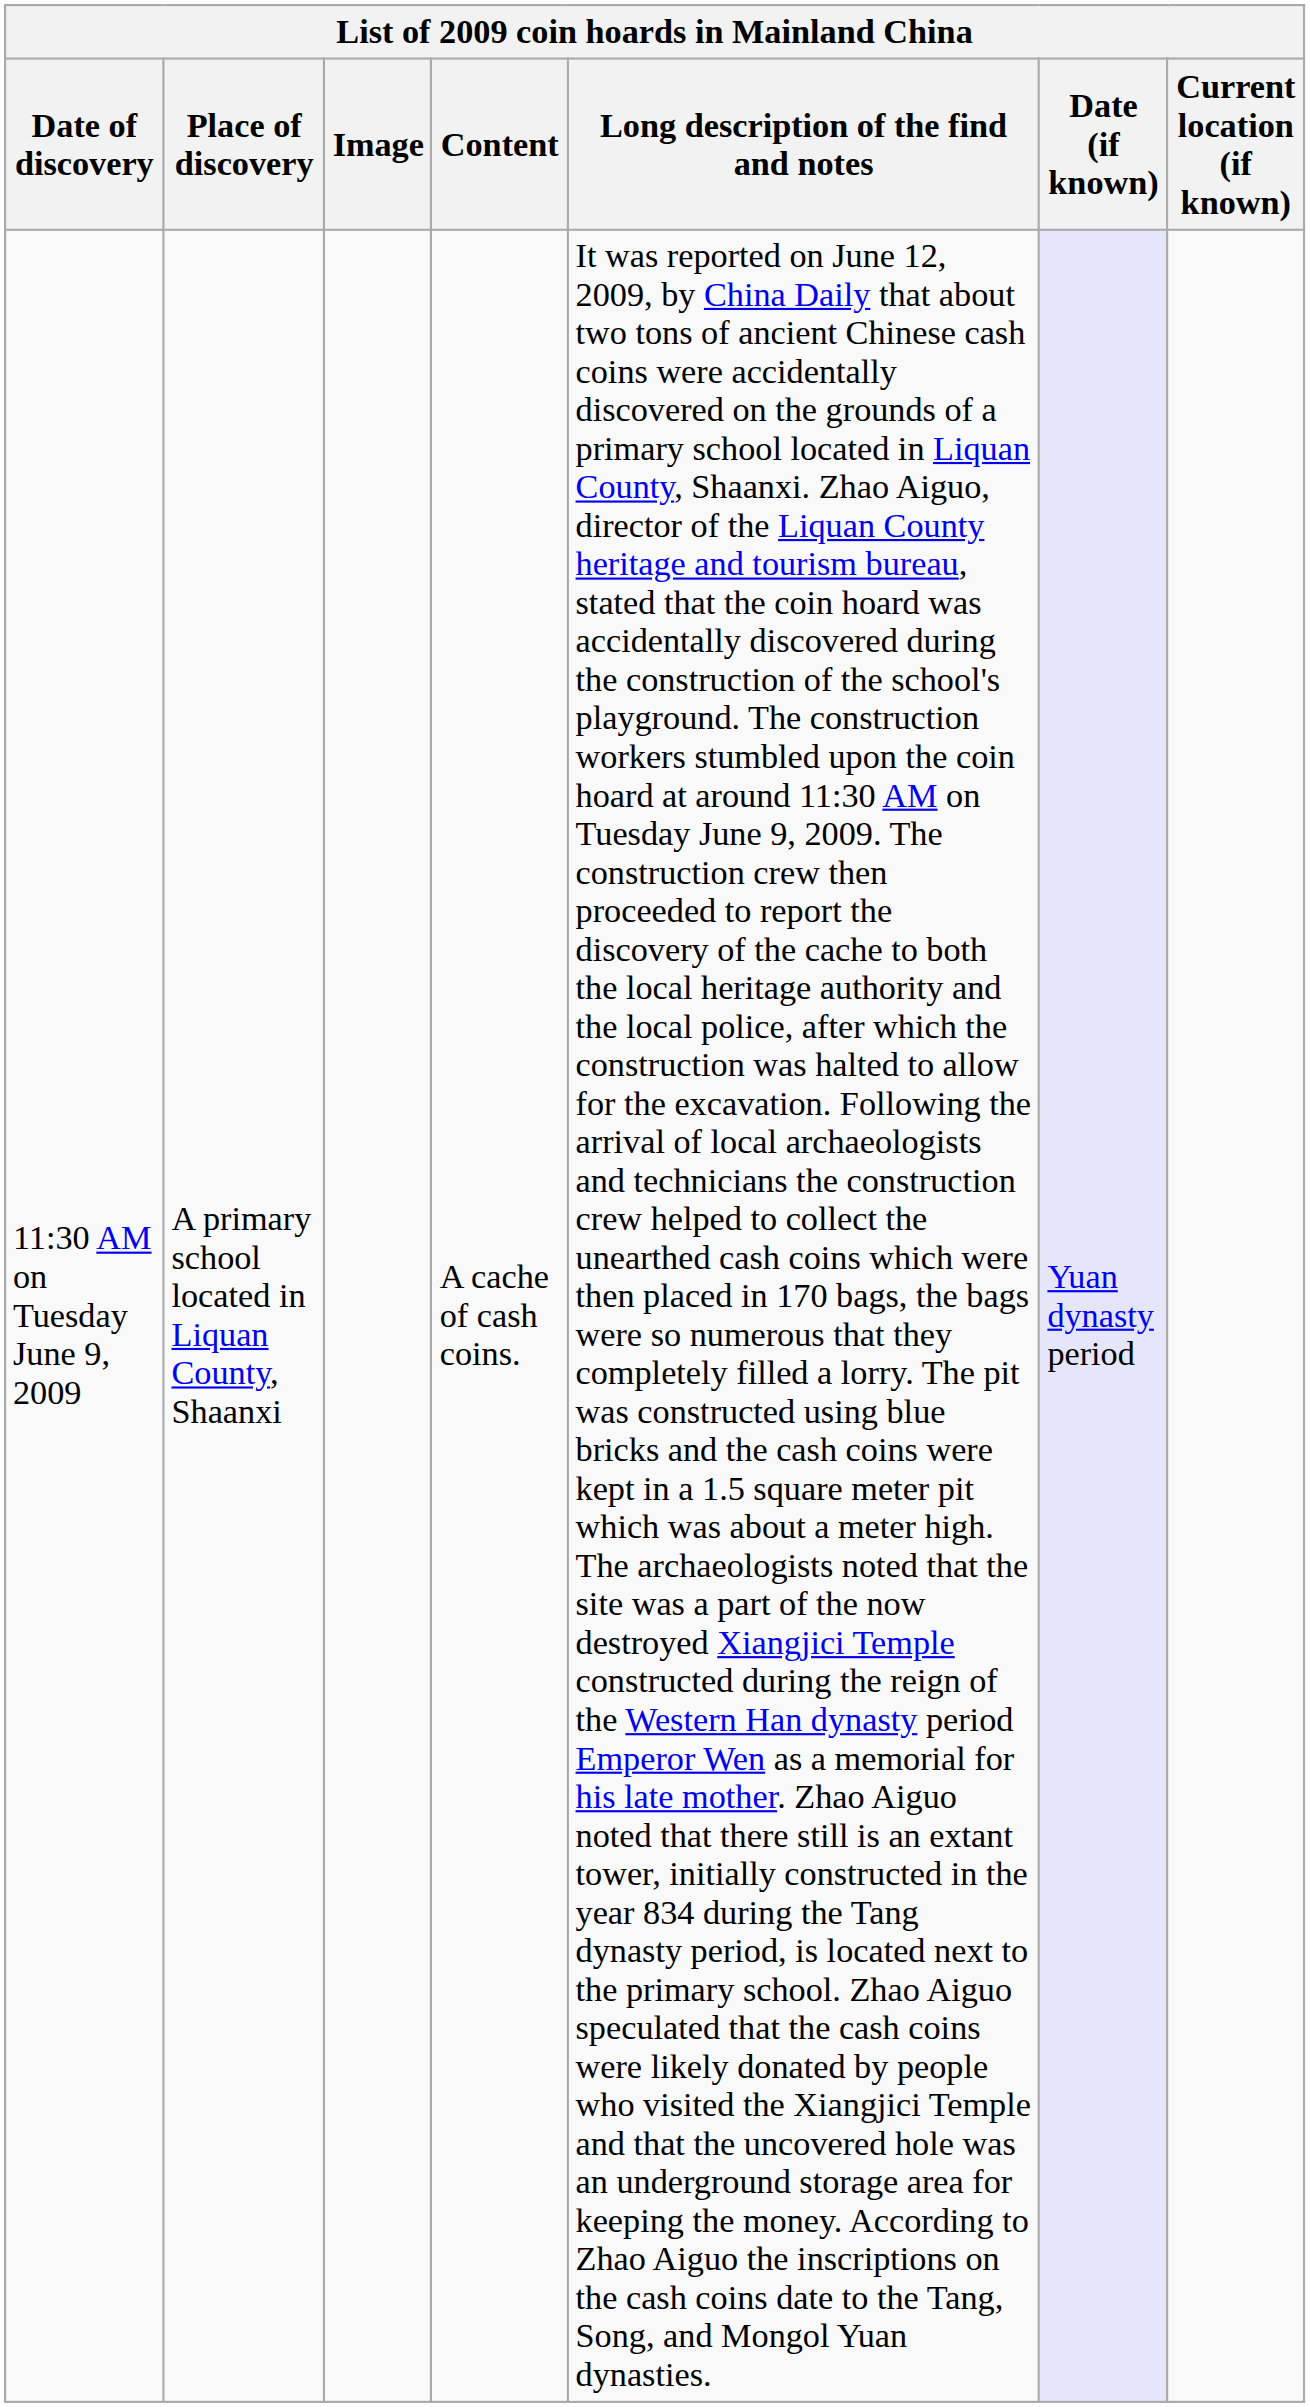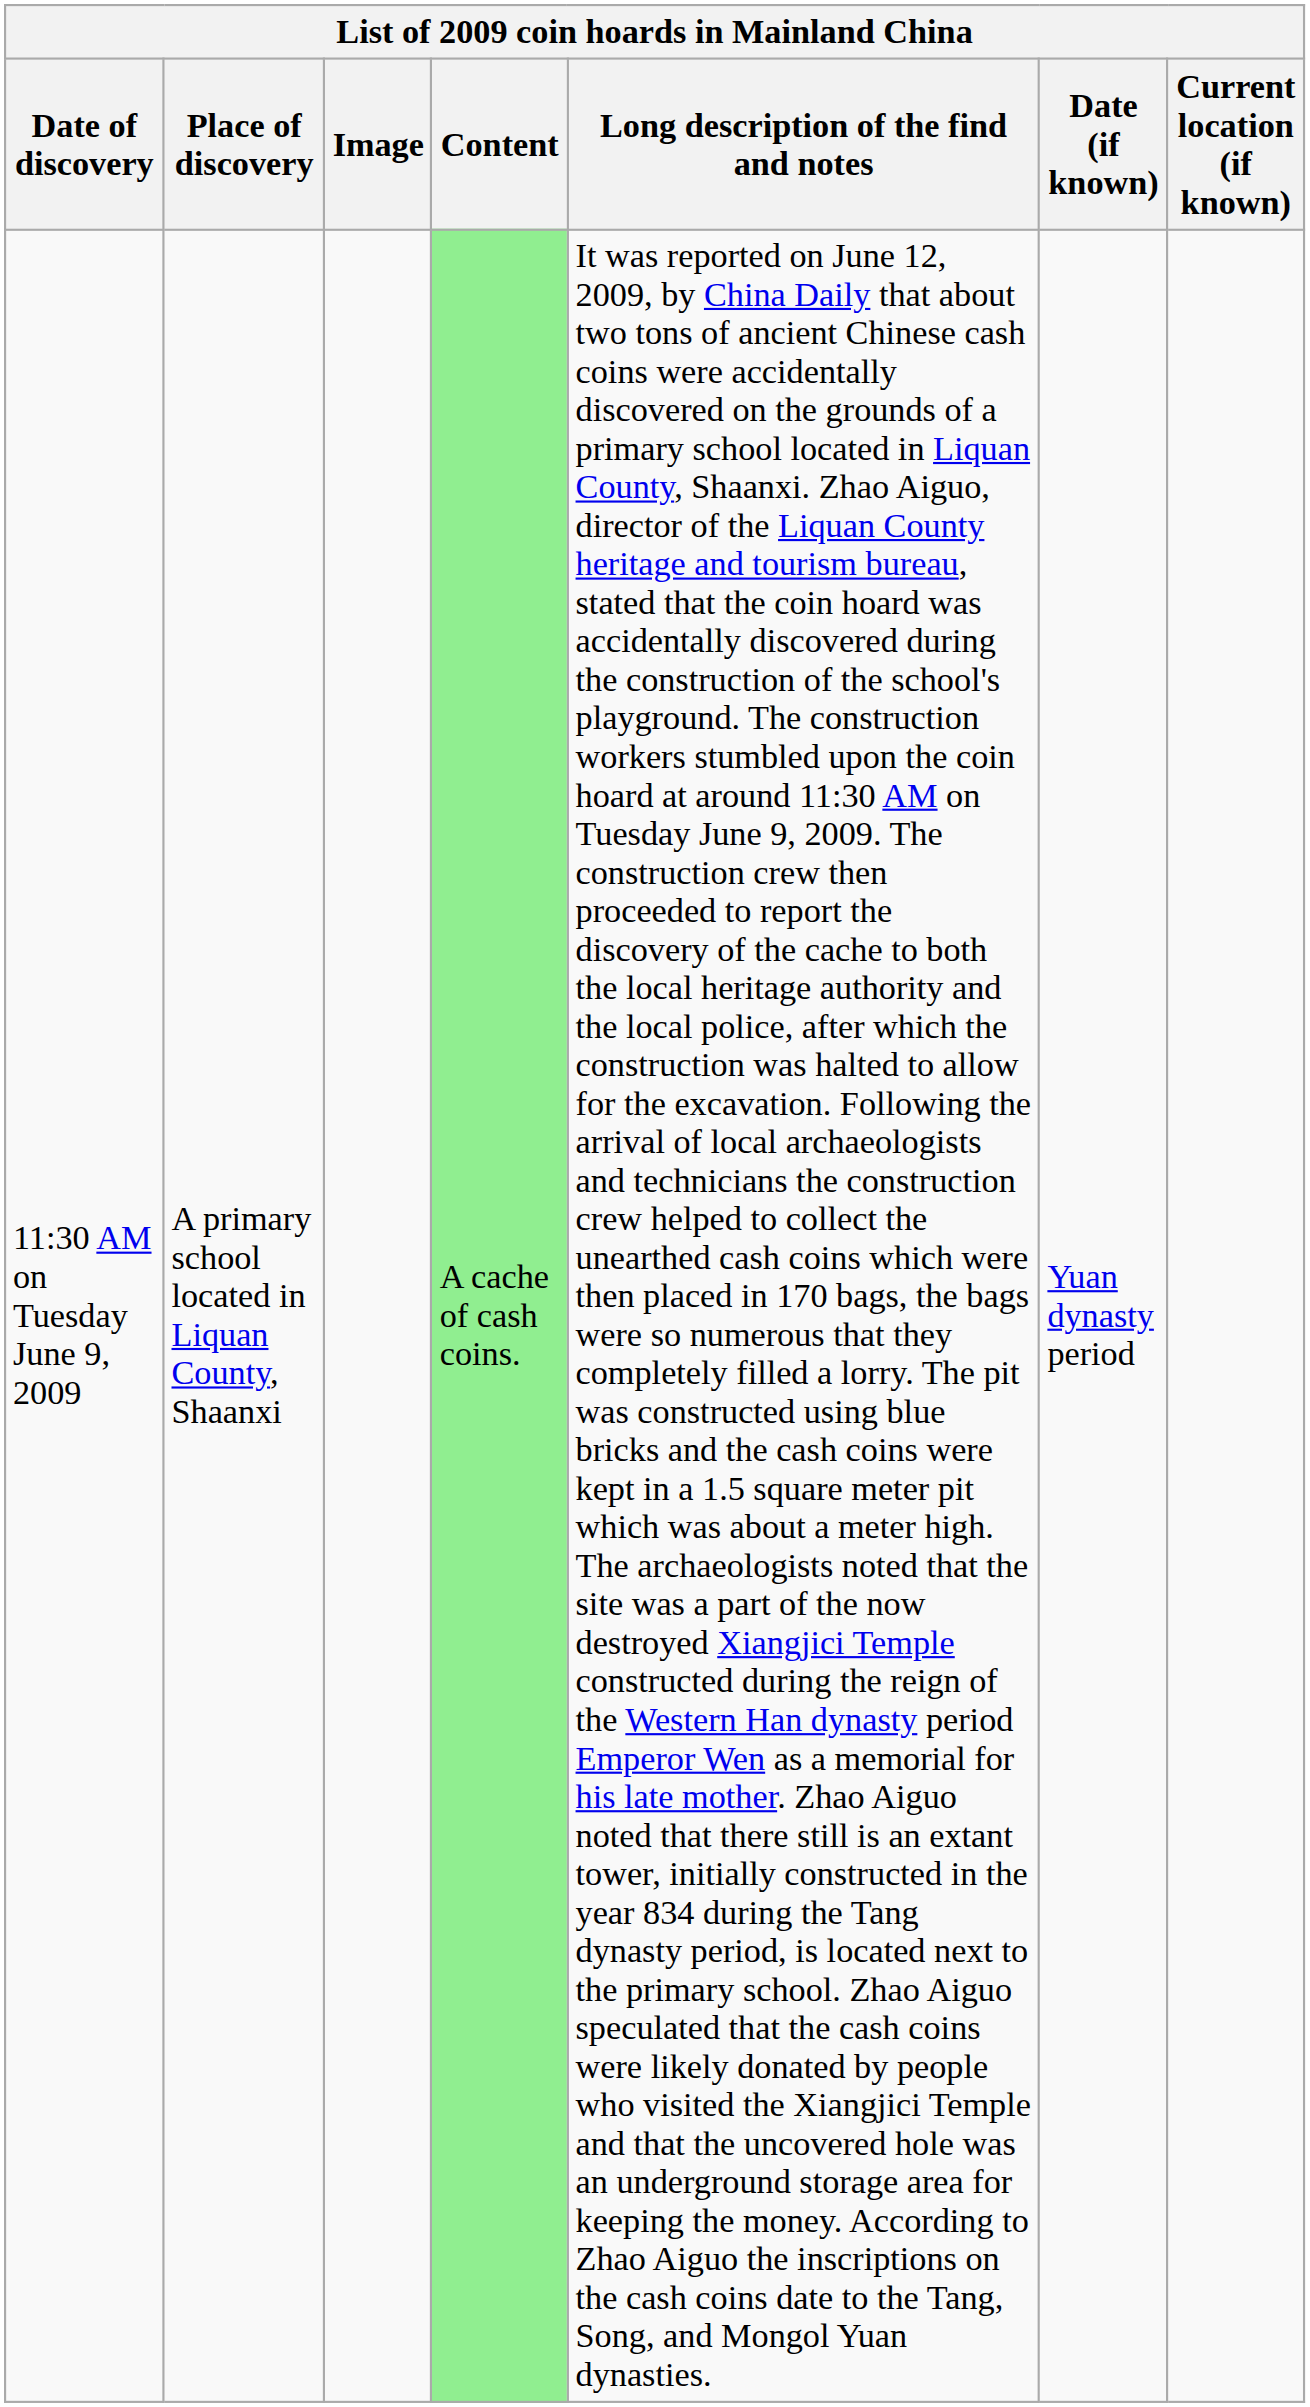(494, 1315) no background -> (494, 1315) lightgreen background
(1101, 1315) lavender background -> (1101, 1315) no background
